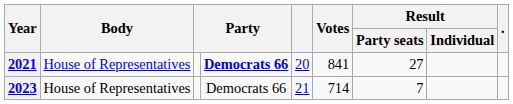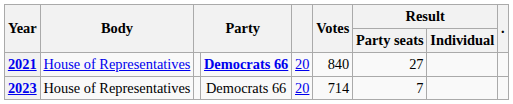(338, 64) 841 -> (338, 64) 840
(302, 88) 21 -> (302, 88) 20
